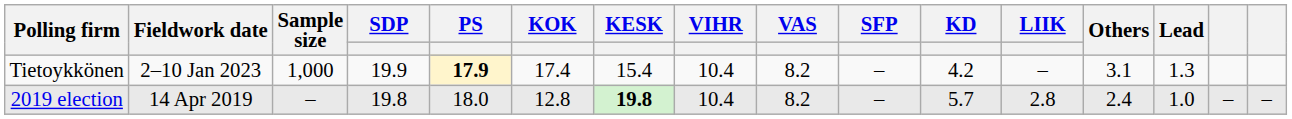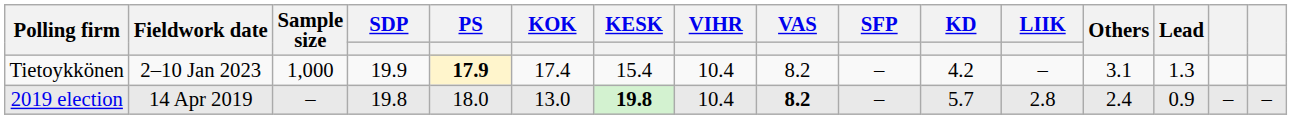(552, 100) 12.8 -> (552, 100) 13.0
(797, 100) normal -> (797, 100) bold
(1182, 100) 1.0 -> (1182, 100) 0.9
